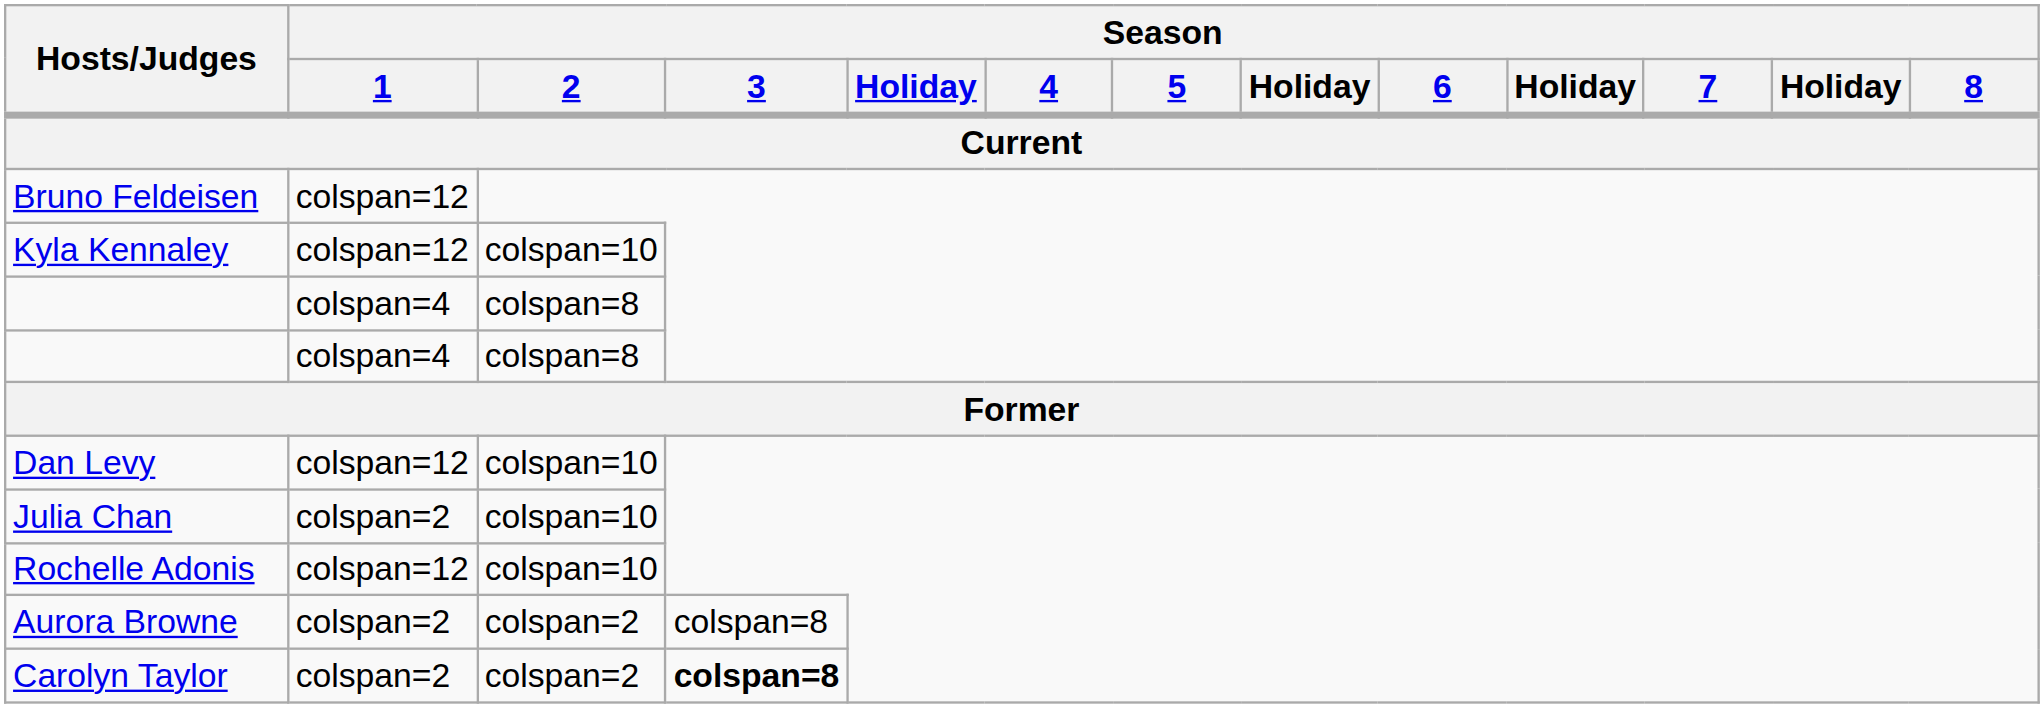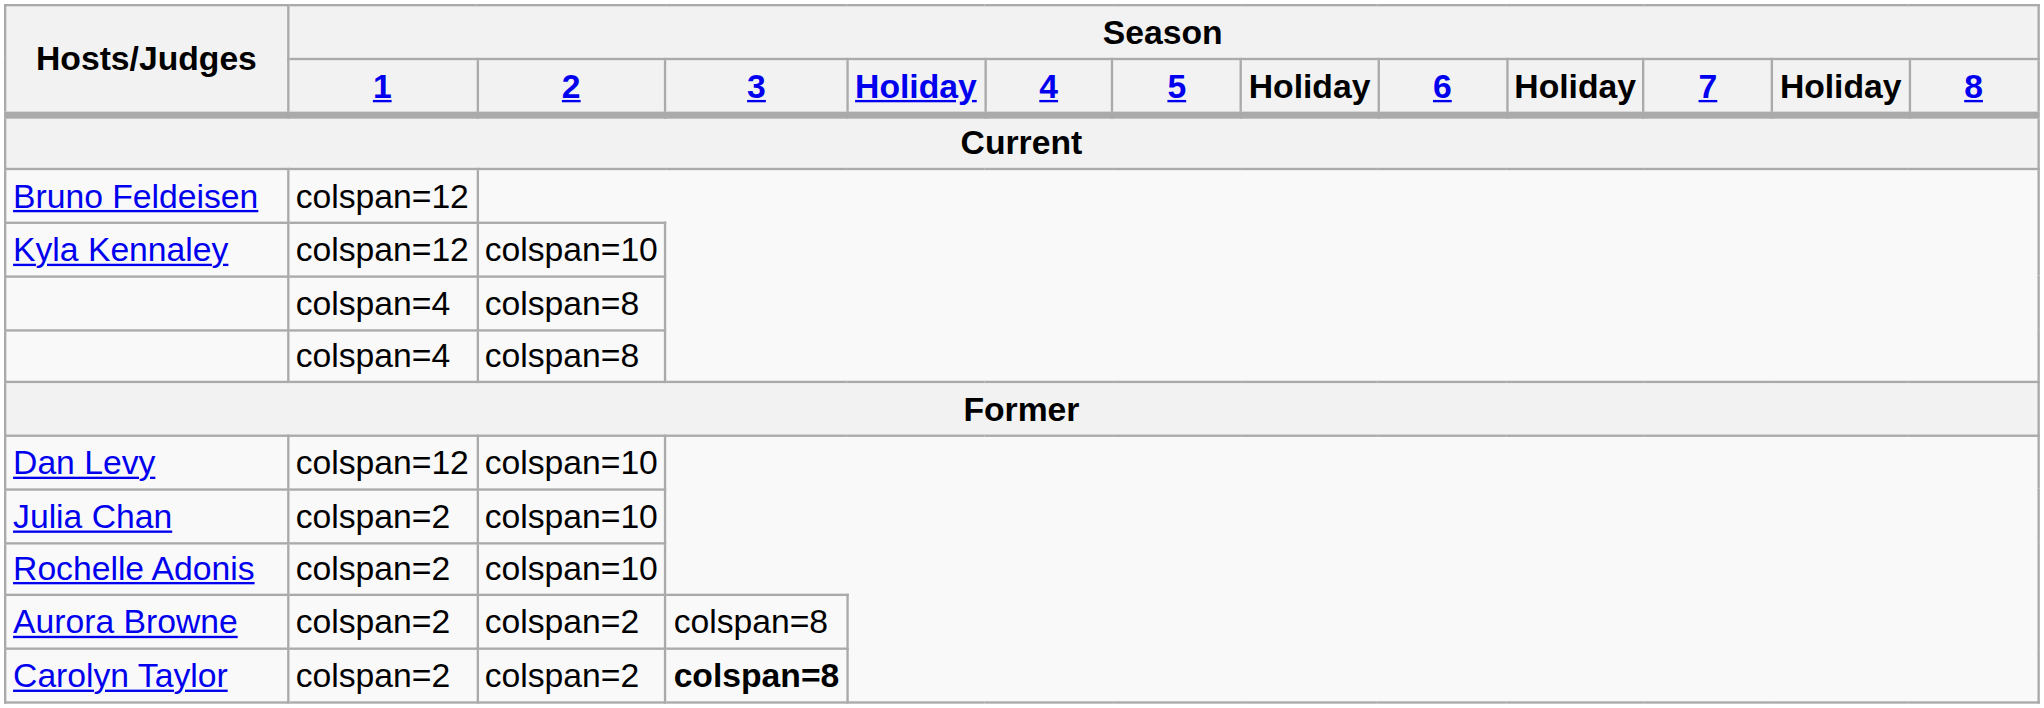(382, 569) colspan=12 -> (373, 569) colspan=2
